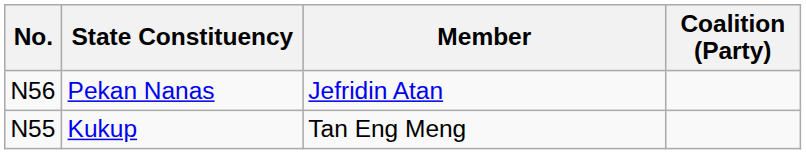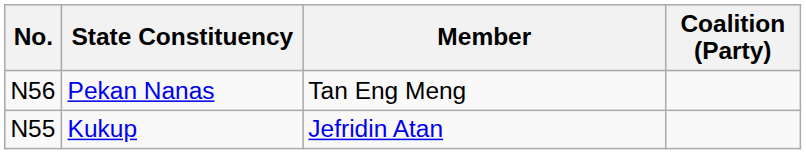(376, 90) Jefridin Atan -> (387, 90) Tan Eng Meng
(387, 129) Tan Eng Meng -> (376, 129) Jefridin Atan
